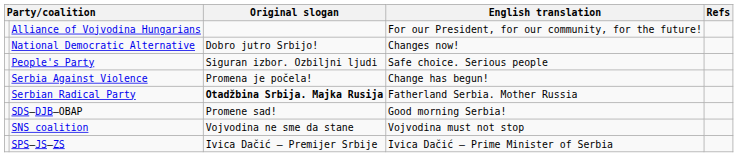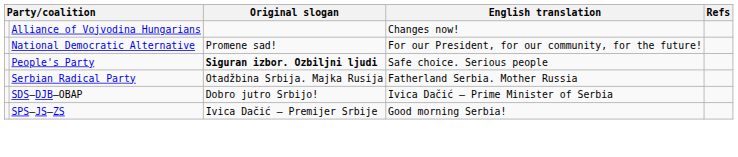(545, 29) For our President, for our community, for the future! -> (424, 29) Changes now!
(262, 45) Dobro jutro Srbijo! -> (241, 45) Promene sad!
(424, 45) Changes now! -> (545, 45) For our President, for our community, for the future!
(292, 61) normal -> (292, 61) bold
- row: (80, 78)
(294, 94) bold -> (294, 78) normal
(241, 111) Promene sad! -> (262, 94) Dobro jutro Srbijo!
(447, 111) Good morning Serbia! -> (501, 94) Ivica Dačić – Prime Minister of Serbia
- row: (50, 127)
(501, 143) Ivica Dačić – Prime Minister of Serbia -> (447, 111) Good morning Serbia!
